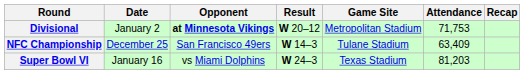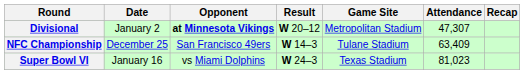(454, 28) 71,753 -> (454, 28) 47,307
(454, 61) 81,203 -> (454, 61) 81,023
